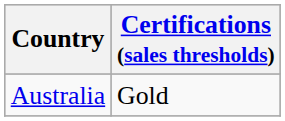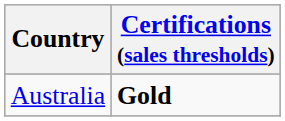(143, 94) normal -> (144, 94) bold
